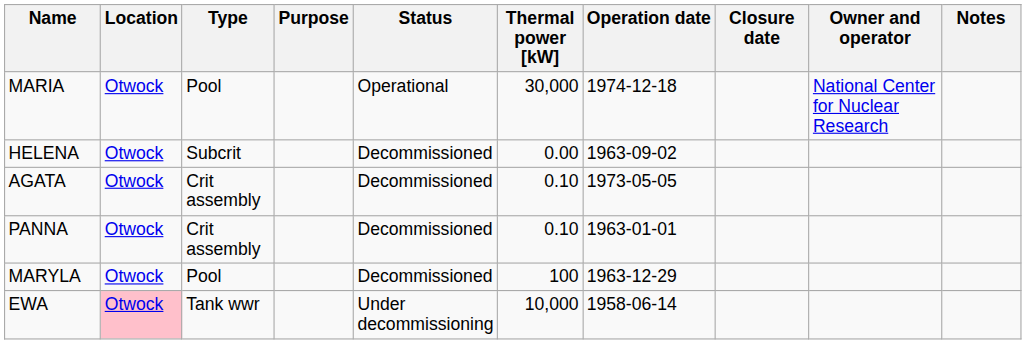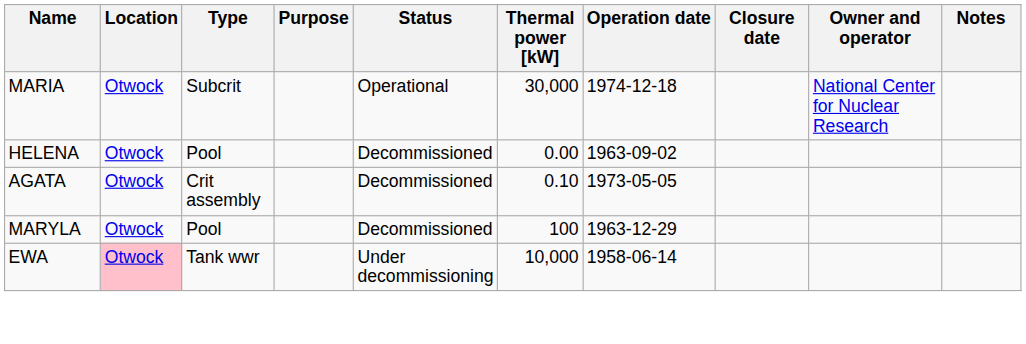(204, 85) Pool -> (214, 85) Subcrit
(214, 153) Subcrit -> (204, 153) Pool
- row: (38, 229)
